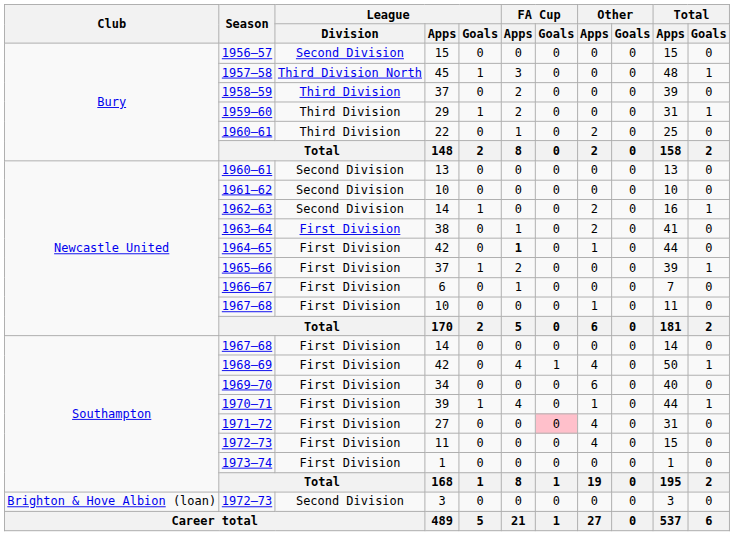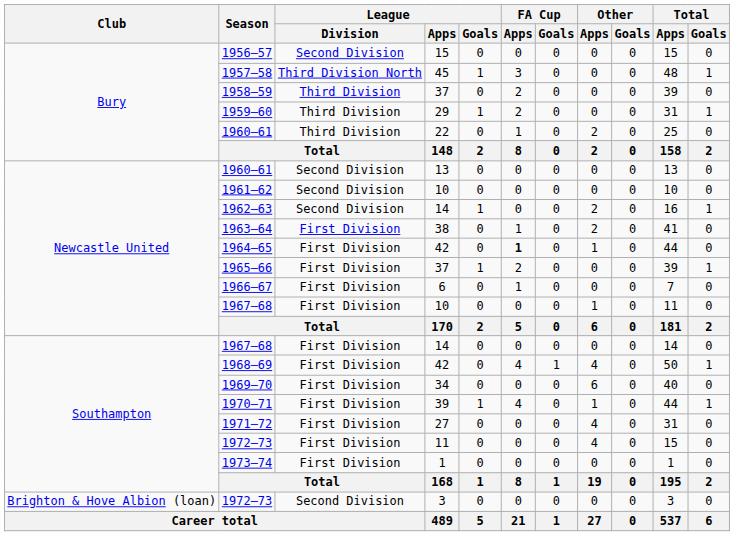(556, 424) pink background -> (556, 424) no background
